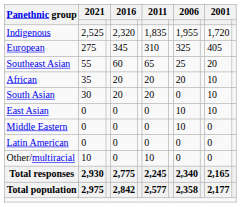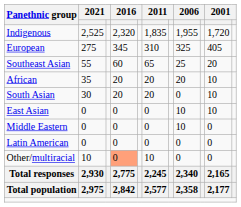(115, 158) no background -> (115, 158) lightsalmon background
